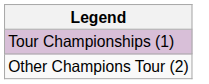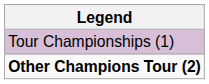(98, 67) normal -> (104, 67) bold
